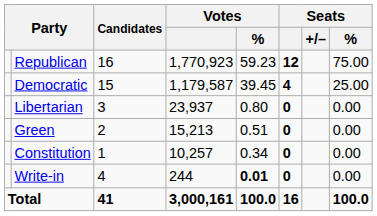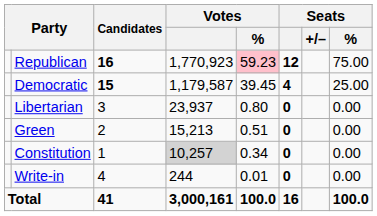(105, 62) normal -> (105, 62) bold
(258, 62) no background -> (258, 62) pink background
(105, 85) normal -> (105, 85) bold
(191, 153) no background -> (191, 153) lightgrey background
(254, 176) bold -> (254, 176) normal
